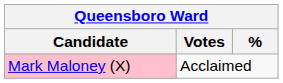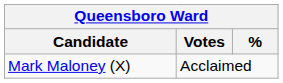(69, 66) pink background -> (69, 66) no background
